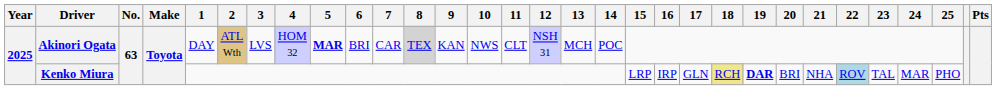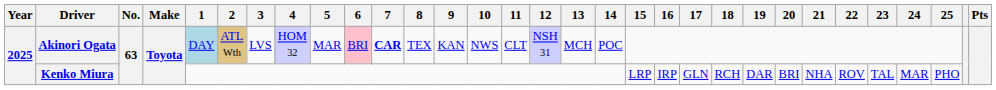(201, 44) no background -> (201, 44) lightblue background
(328, 44) bold -> (327, 44) normal
(359, 44) no background -> (358, 44) pink background
(388, 44) normal -> (388, 44) bold
(419, 44) lightgrey background -> (419, 44) no background
(727, 74) khaki background -> (727, 74) no background
(760, 74) bold -> (759, 74) normal
(852, 74) lightblue background -> (852, 74) no background
